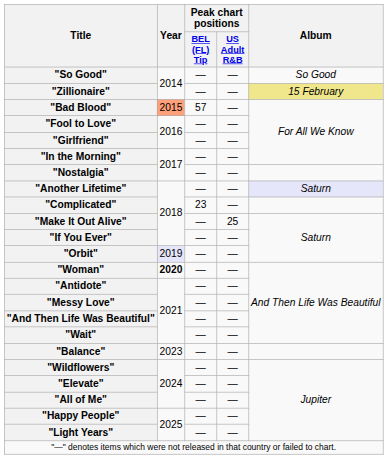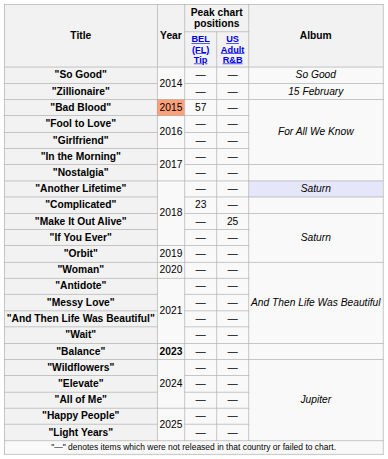(316, 91) khaki background -> (316, 91) no background
(171, 254) lavender background -> (171, 254) no background
(171, 270) bold -> (171, 270) normal
(171, 351) normal -> (171, 351) bold
